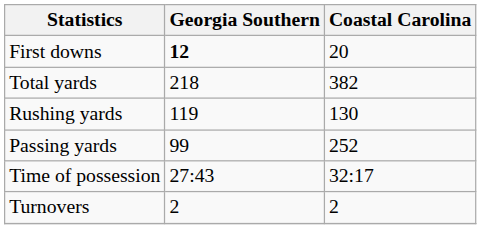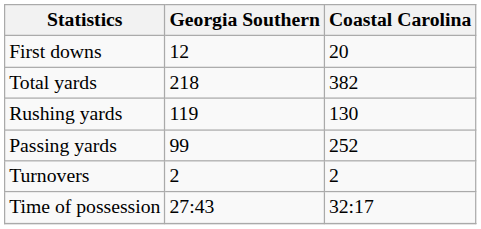(179, 51) bold -> (179, 51) normal
rows swapped: (49, 207) <-> (85, 176)
